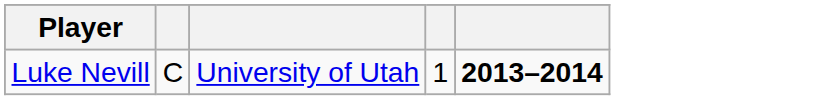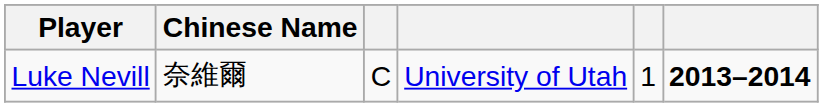+ column: (260, 27)
